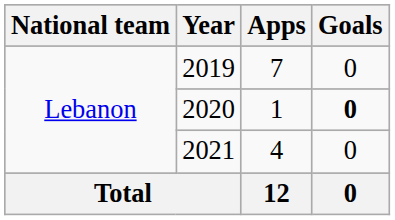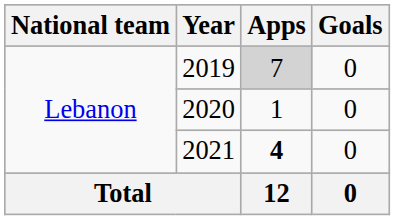(277, 67) no background -> (277, 67) lightgrey background
(350, 109) bold -> (350, 109) normal
(277, 151) normal -> (277, 151) bold
